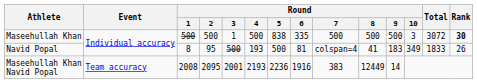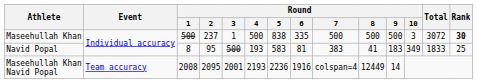(211, 36) 500 -> (211, 36) 237
(279, 49) 500 -> (279, 49) 583
(336, 49) colspan=4 -> (336, 49) 383
(461, 49) 26 -> (461, 49) 25
(336, 67) 383 -> (336, 67) colspan=4
